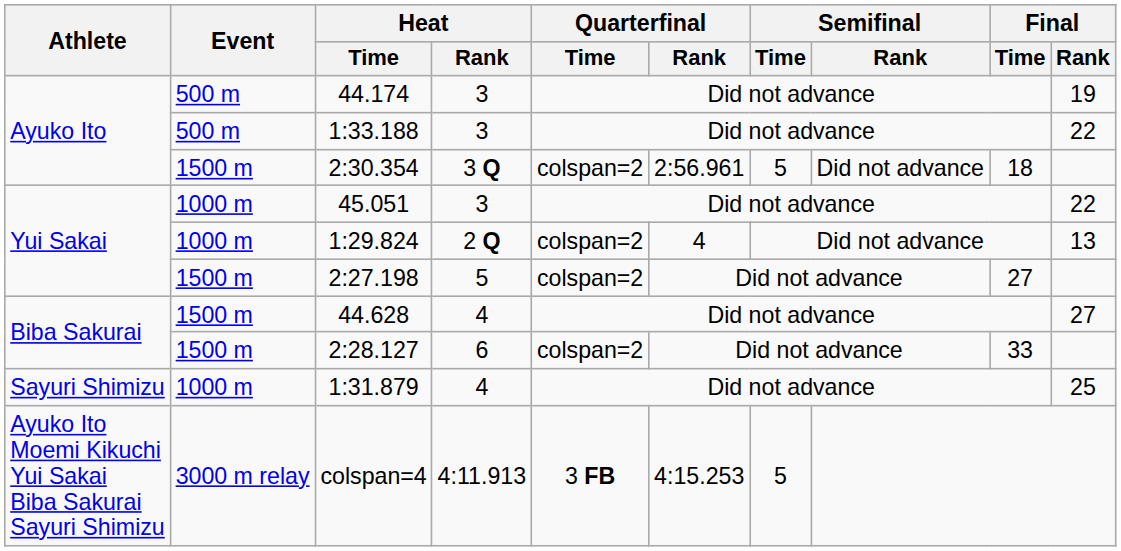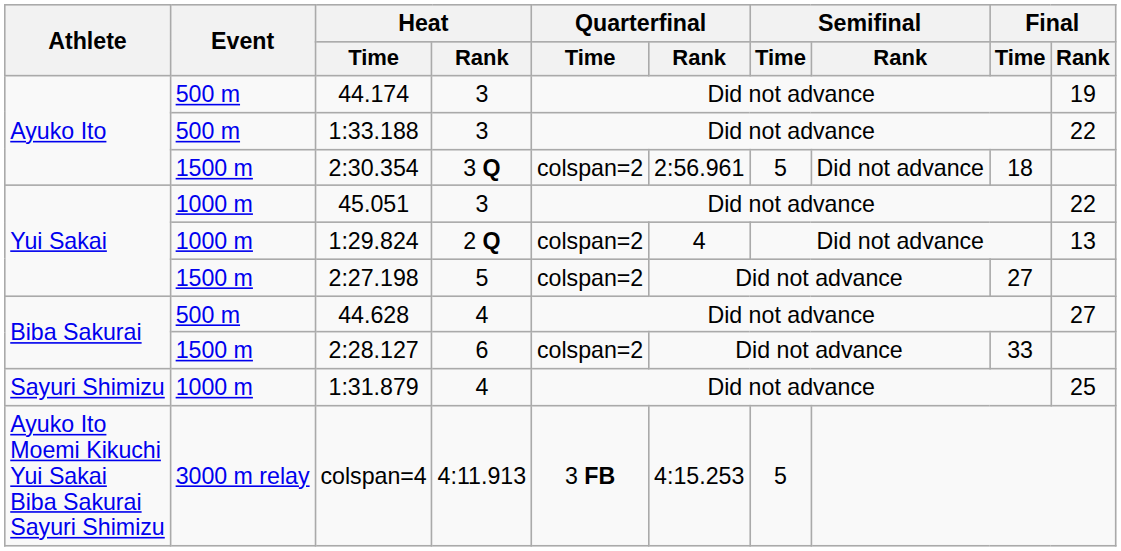(214, 314) 1500 m -> (208, 314) 500 m
